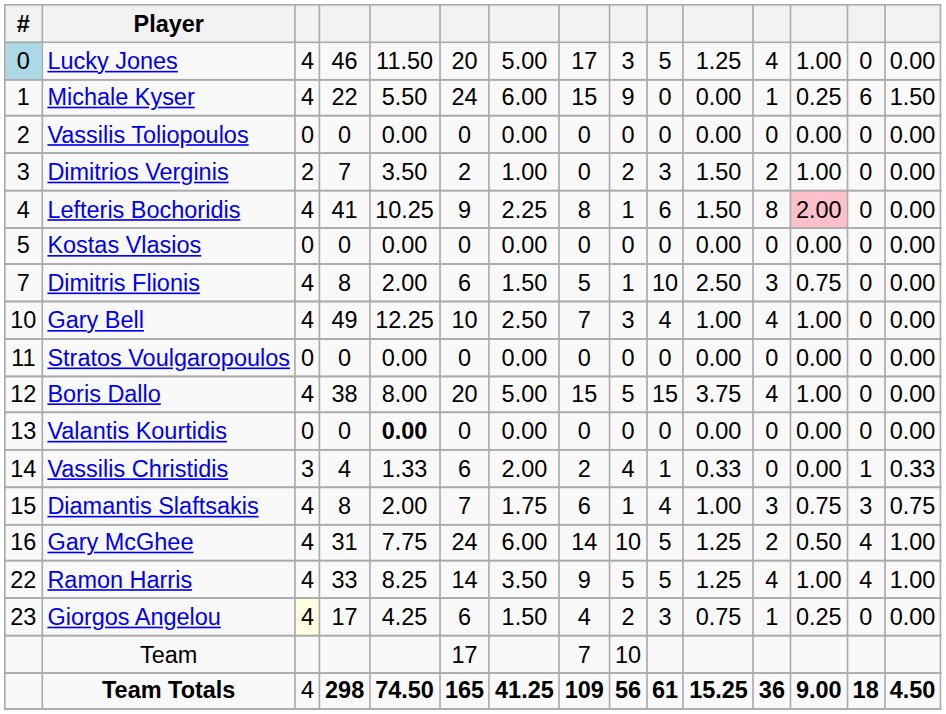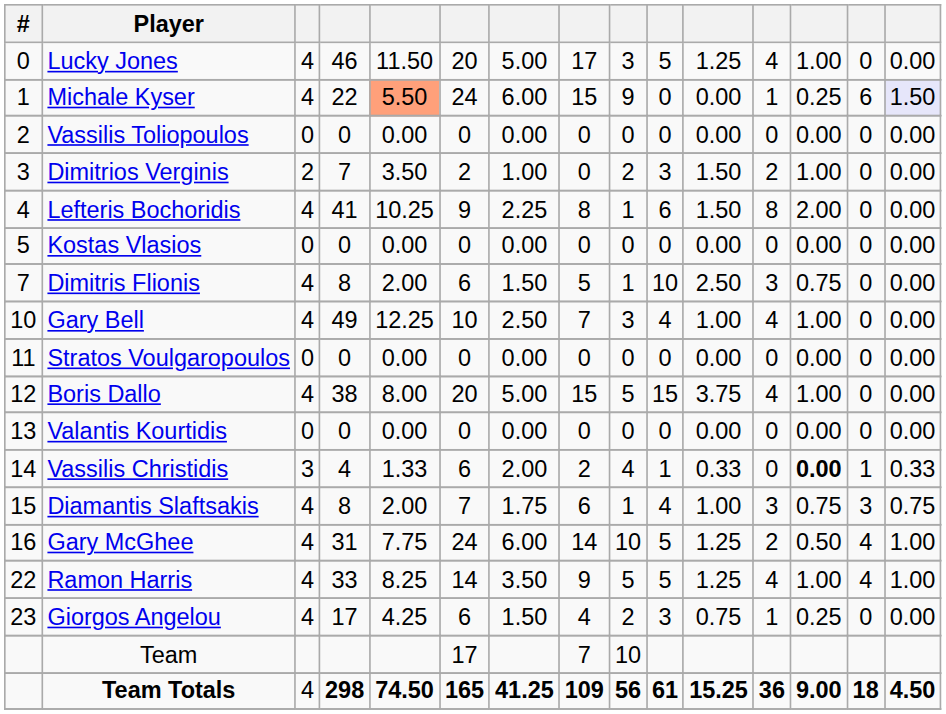(23, 61) lightblue background -> (23, 61) no background
(405, 98) no background -> (405, 98) lightsalmon background
(913, 98) no background -> (913, 98) lavender background
(819, 209) pink background -> (819, 209) no background
(405, 432) bold -> (405, 432) normal
(819, 469) normal -> (819, 469) bold
(308, 617) lightyellow background -> (308, 617) no background
